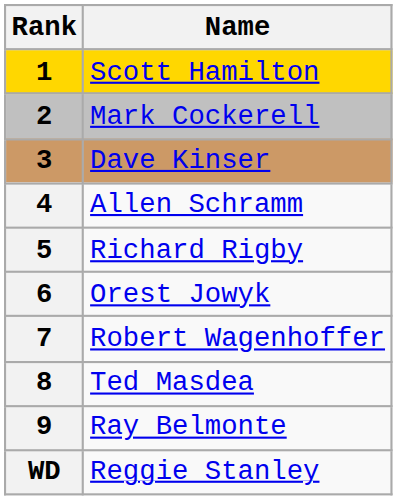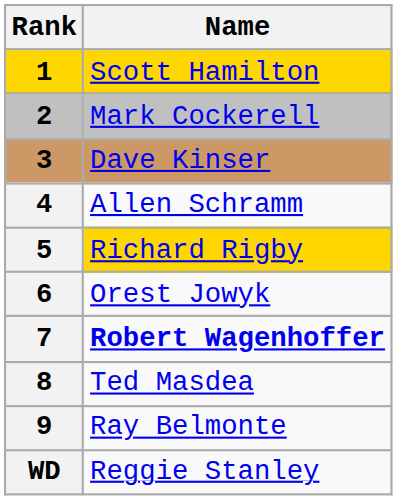(197, 250) no background -> (197, 250) gold background
(238, 339) normal -> (238, 339) bold
